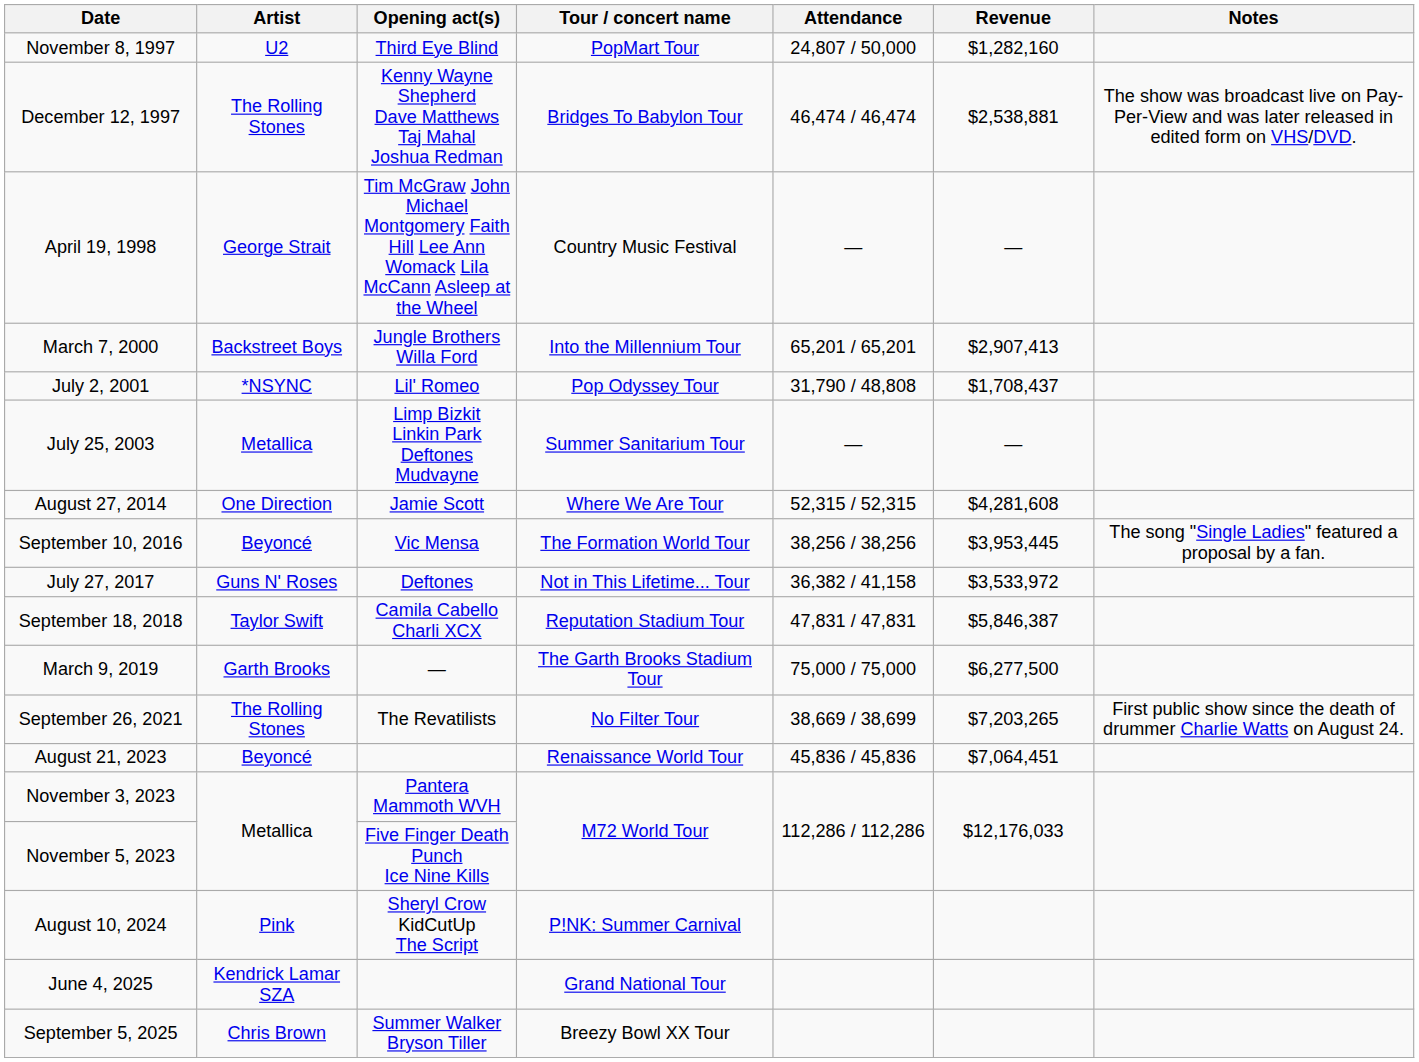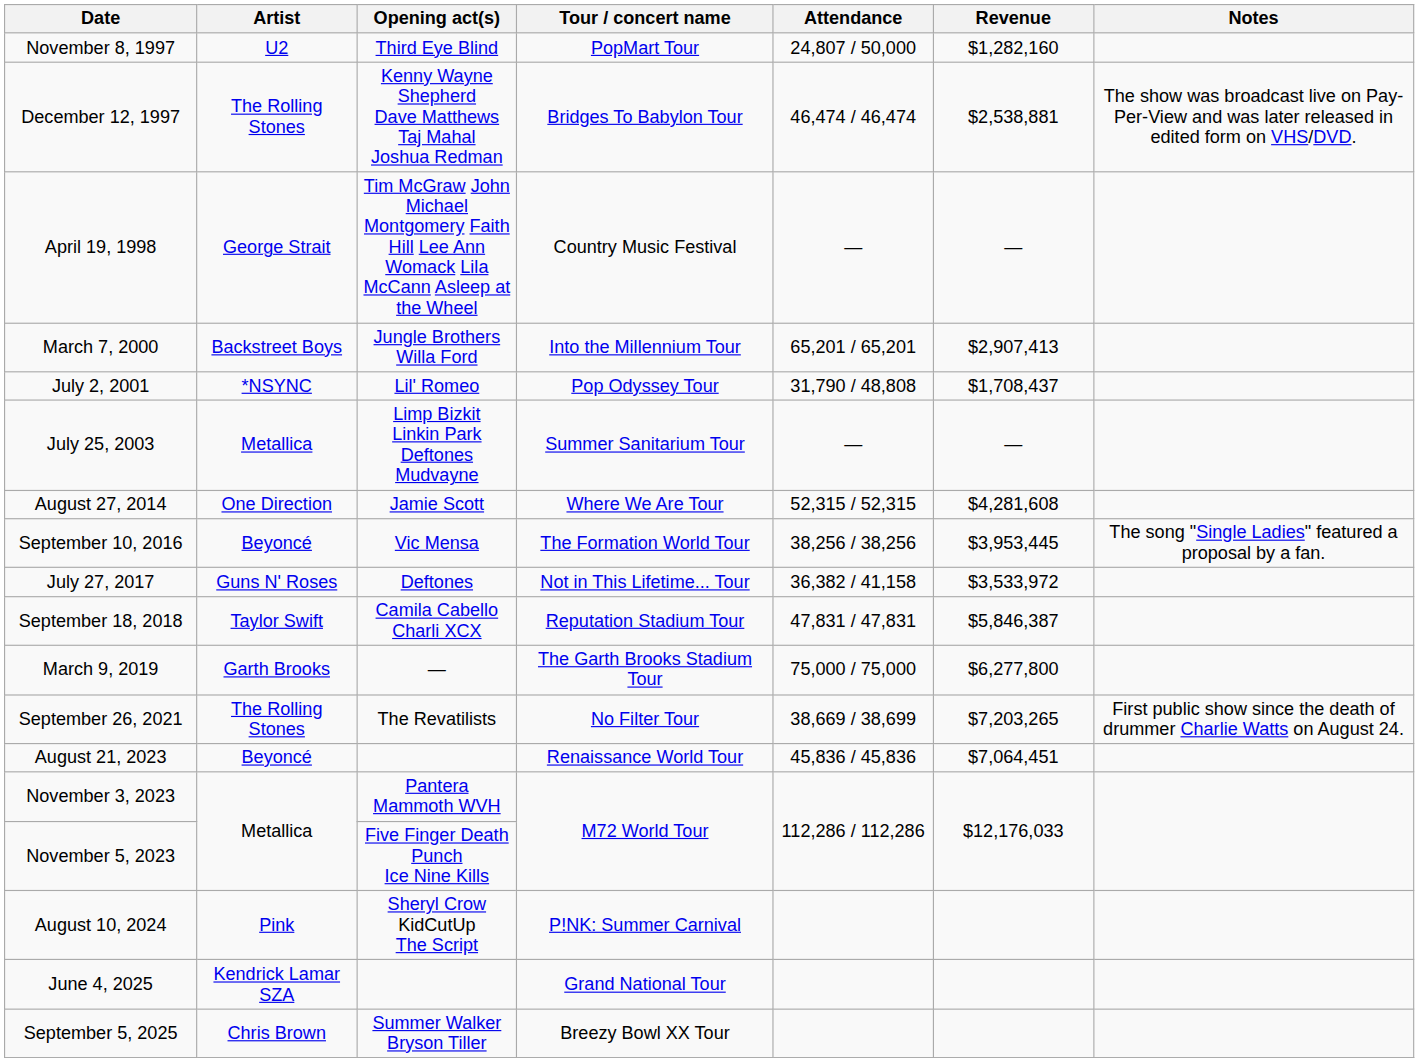(1013, 669) $6,277,500 -> (1013, 669) $6,277,800
